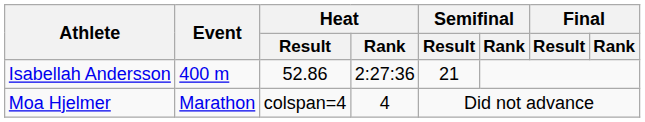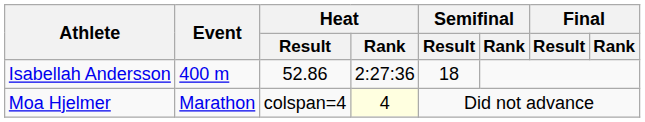(449, 75) 21 -> (449, 75) 18
(385, 103) no background -> (385, 103) lightyellow background
